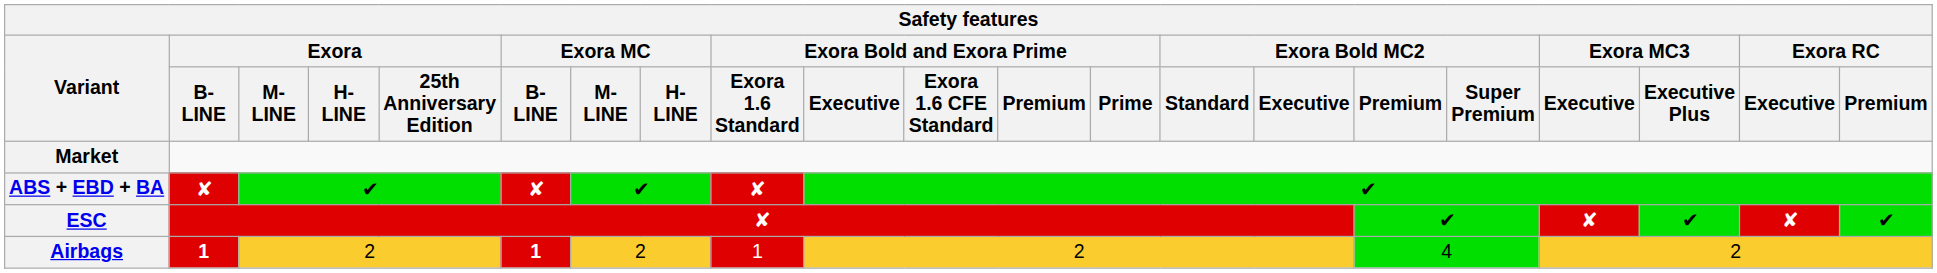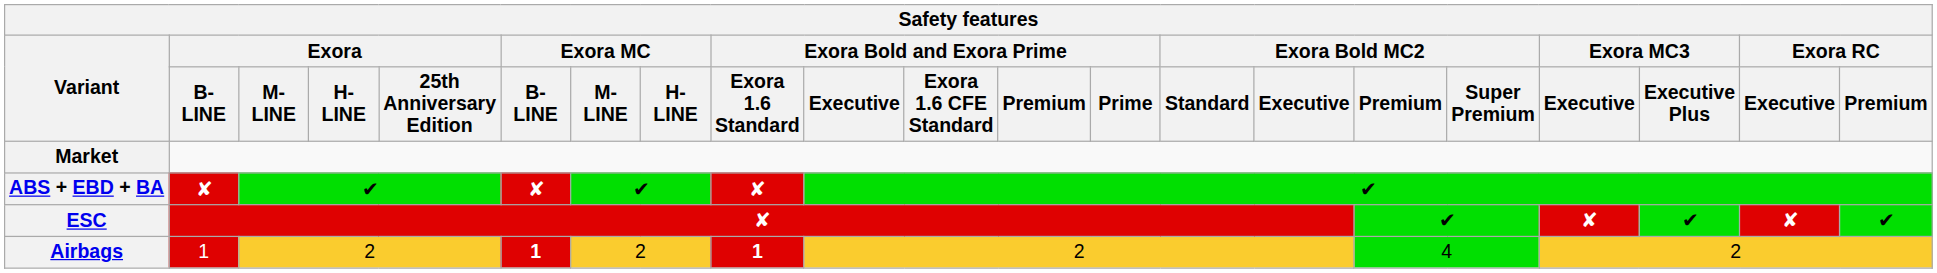(204, 252) bold -> (204, 252) normal
(757, 252) normal -> (757, 252) bold
